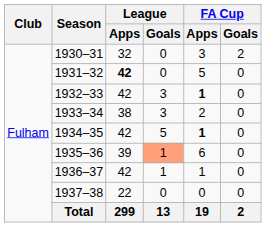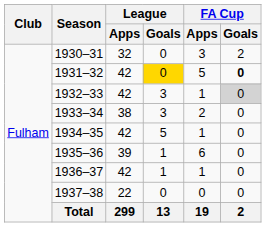(125, 73) bold -> (125, 73) normal
(163, 73) no background -> (163, 73) gold background
(241, 73) normal -> (241, 73) bold
(202, 93) bold -> (202, 93) normal
(241, 93) no background -> (241, 93) lightgrey background
(202, 133) bold -> (202, 133) normal
(163, 152) lightsalmon background -> (163, 152) no background
